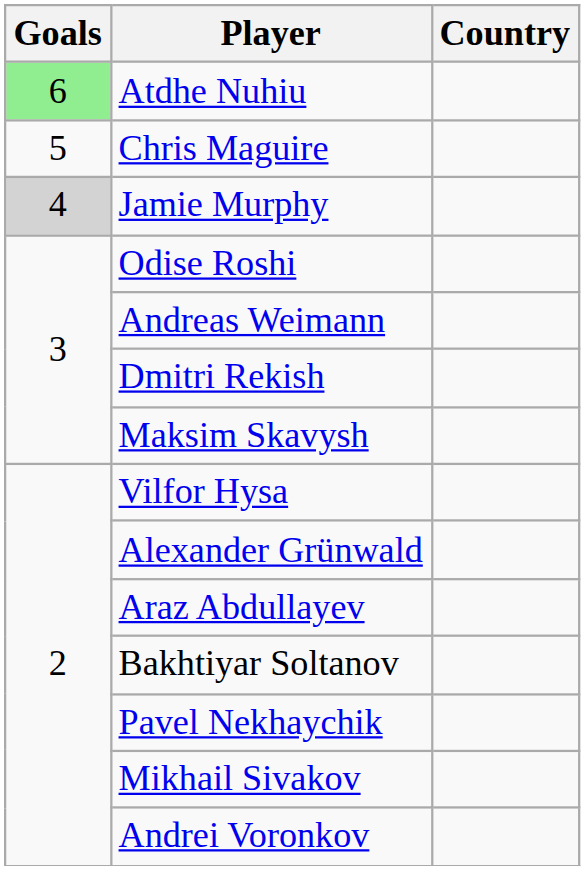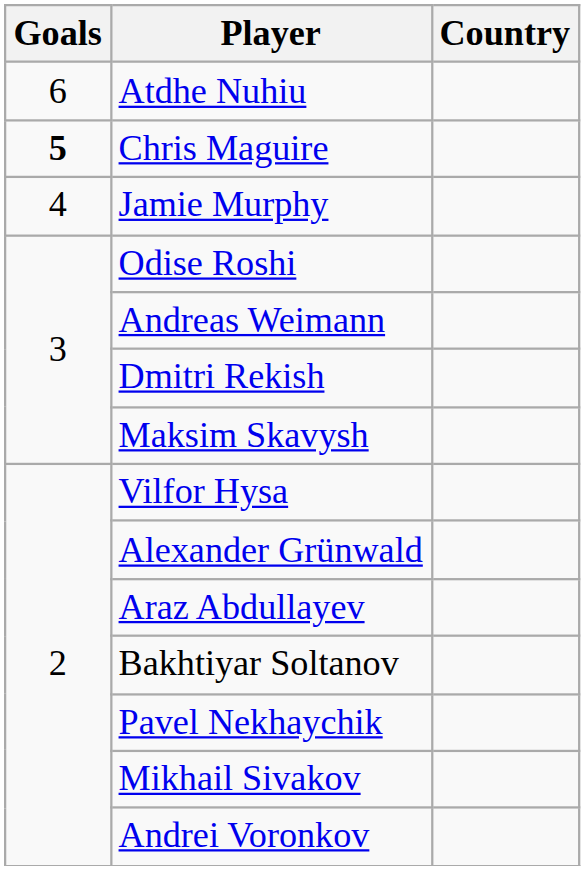(58, 90) lightgreen background -> (58, 90) no background
(58, 147) normal -> (58, 147) bold
(58, 205) lightgrey background -> (58, 205) no background
